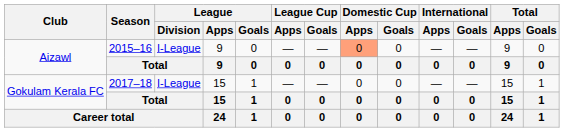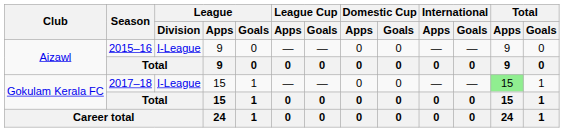(359, 48) lightsalmon background -> (359, 48) no background
(507, 83) no background -> (507, 83) lightgreen background
